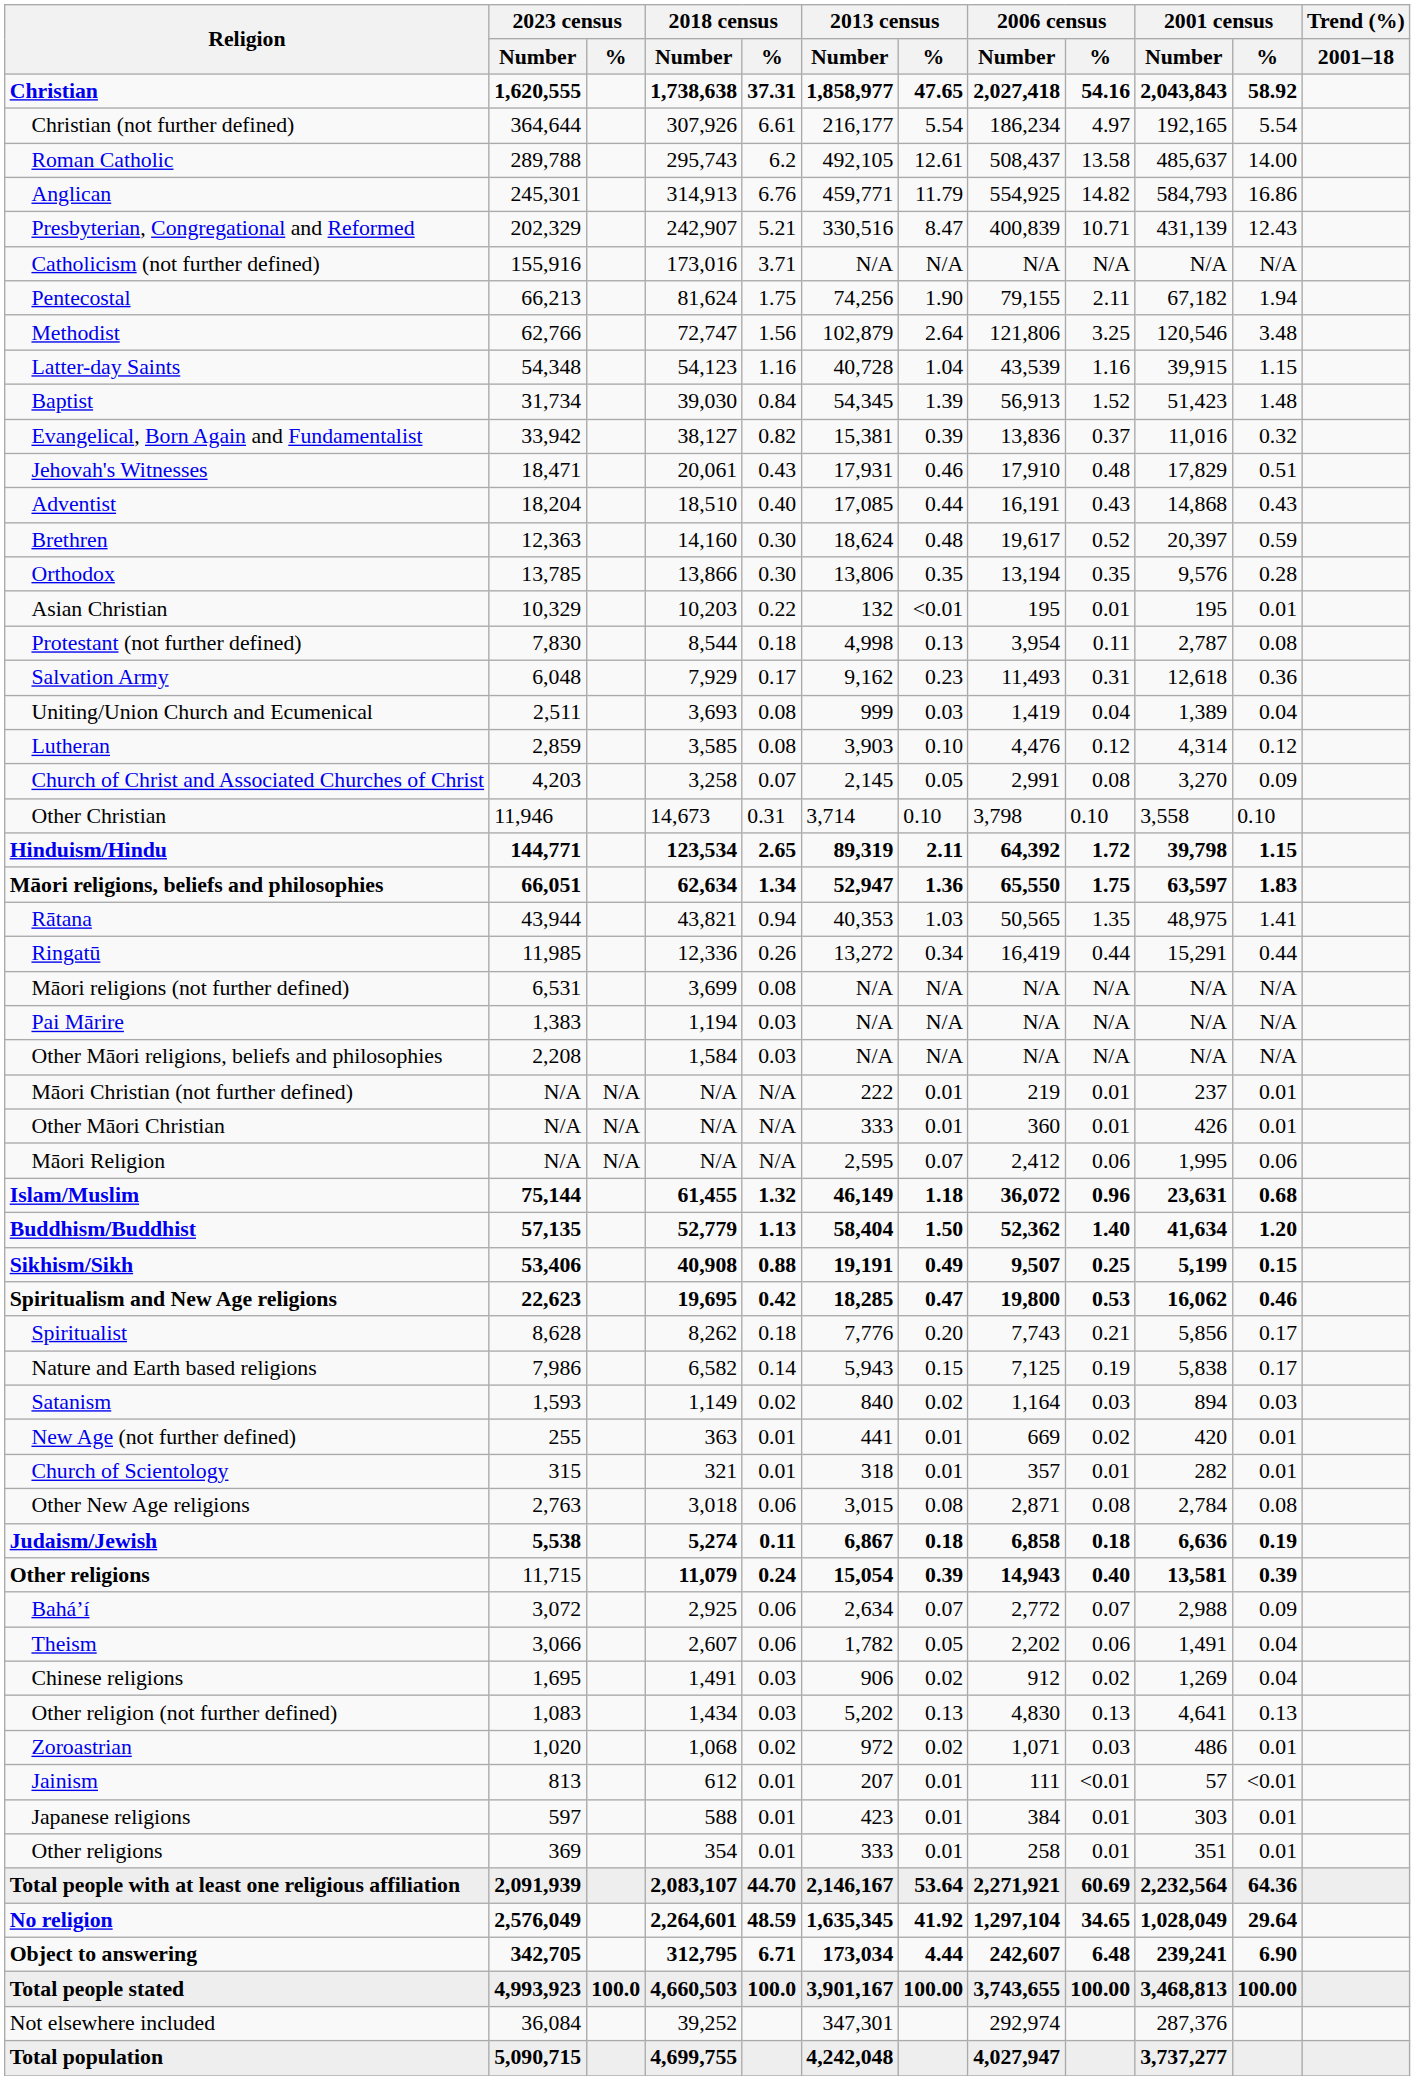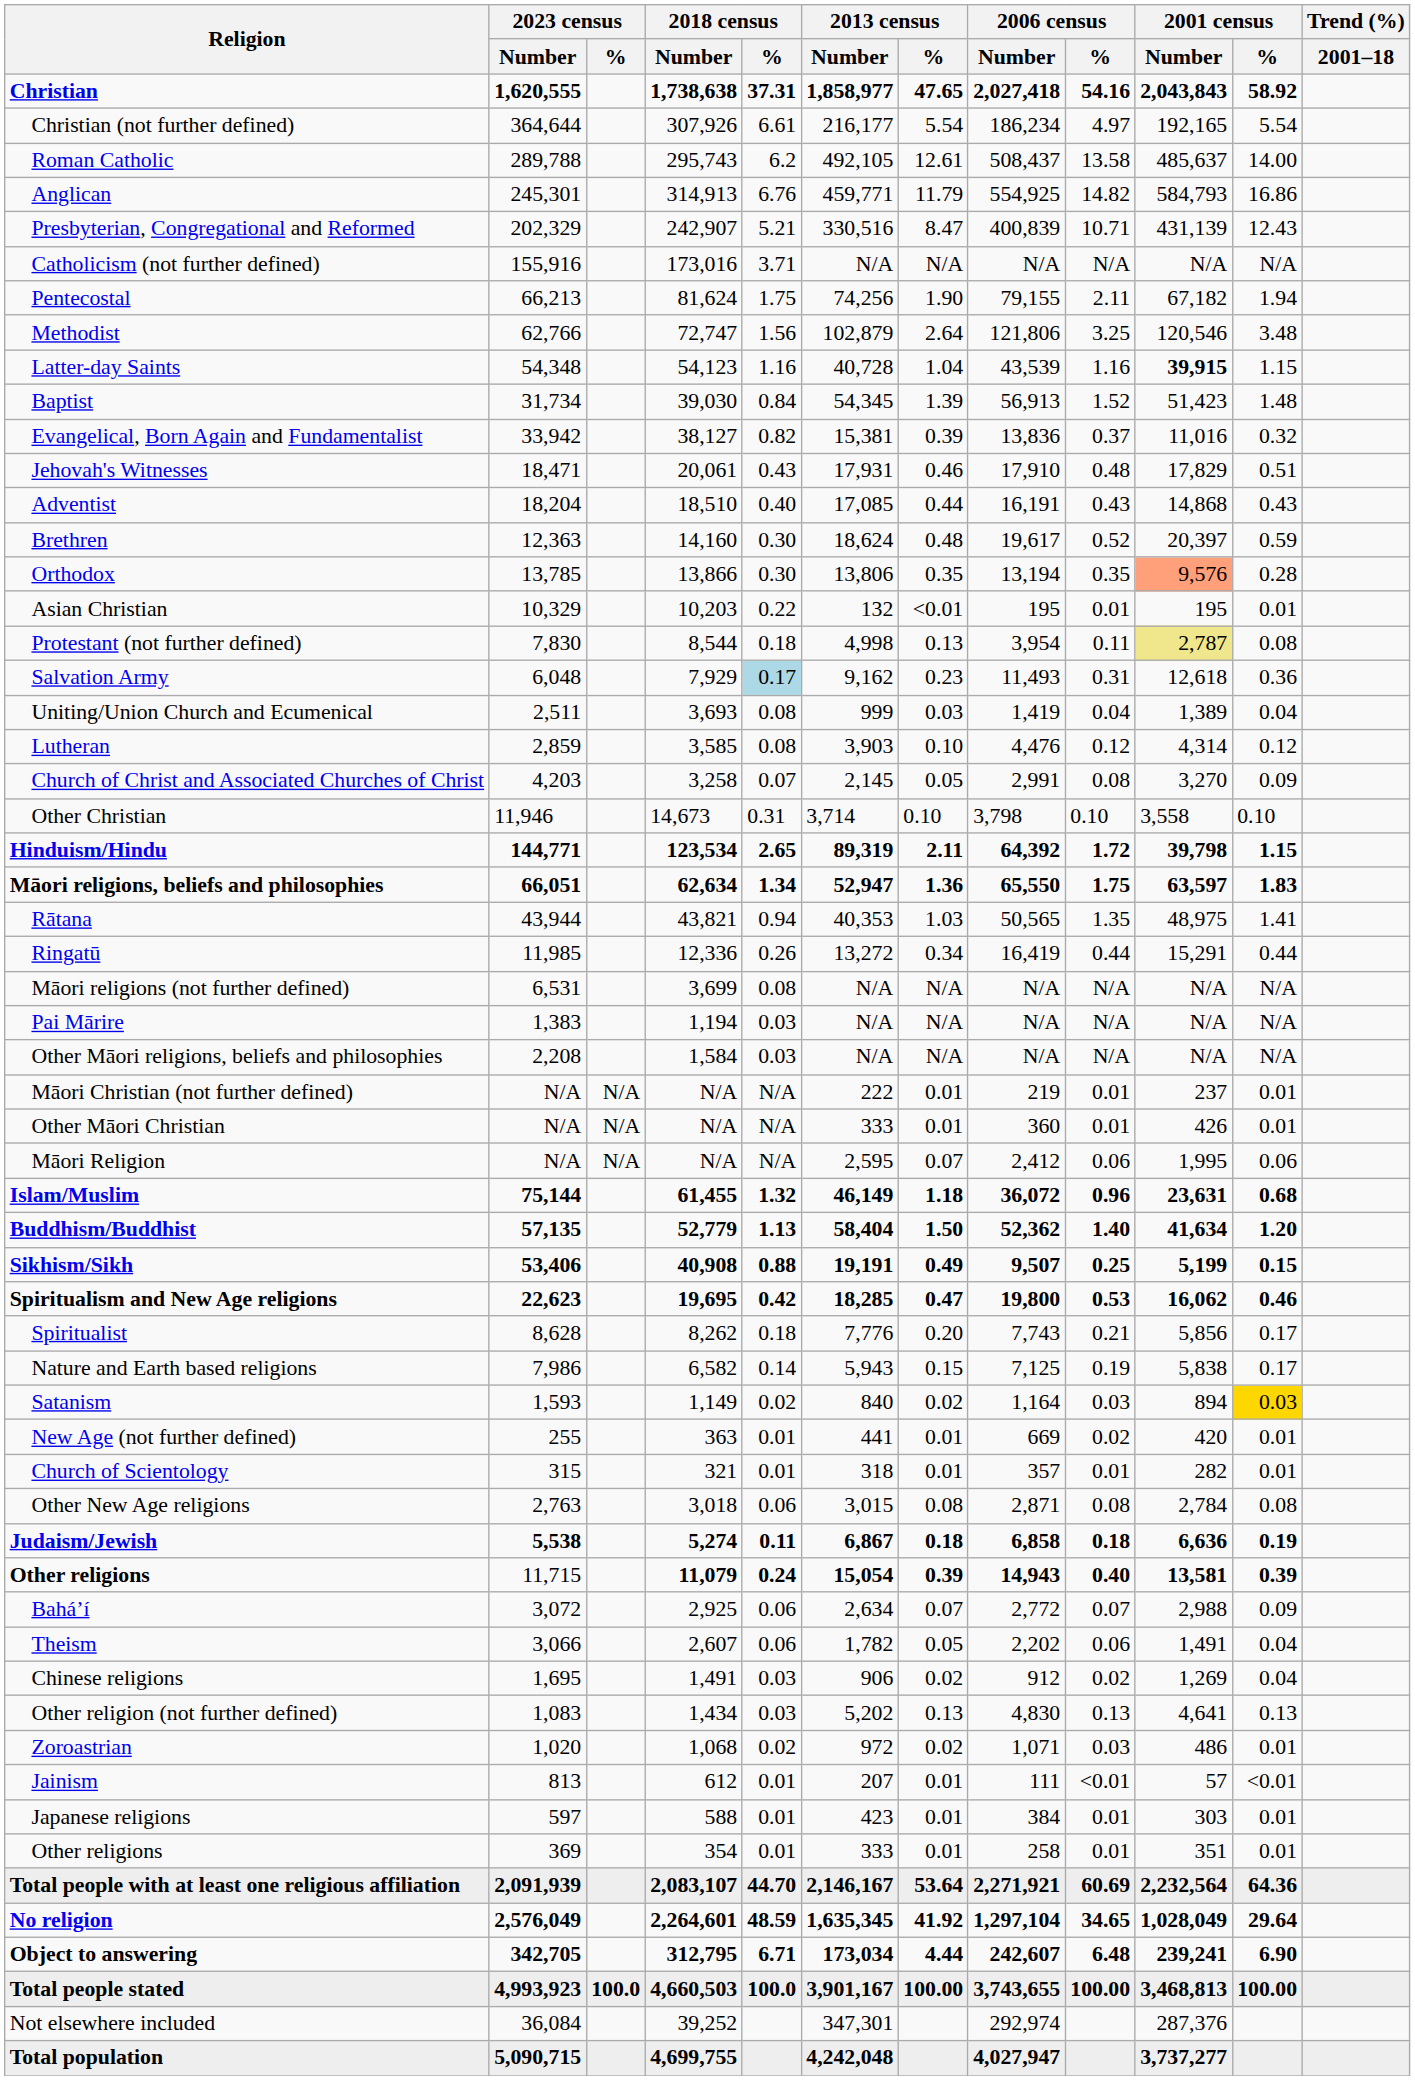(1197, 366) normal -> (1197, 366) bold
(1203, 573) no background -> (1203, 573) lightsalmon background
(1203, 642) no background -> (1203, 642) khaki background
(777, 677) no background -> (777, 677) lightblue background
(1278, 1402) no background -> (1278, 1402) gold background
